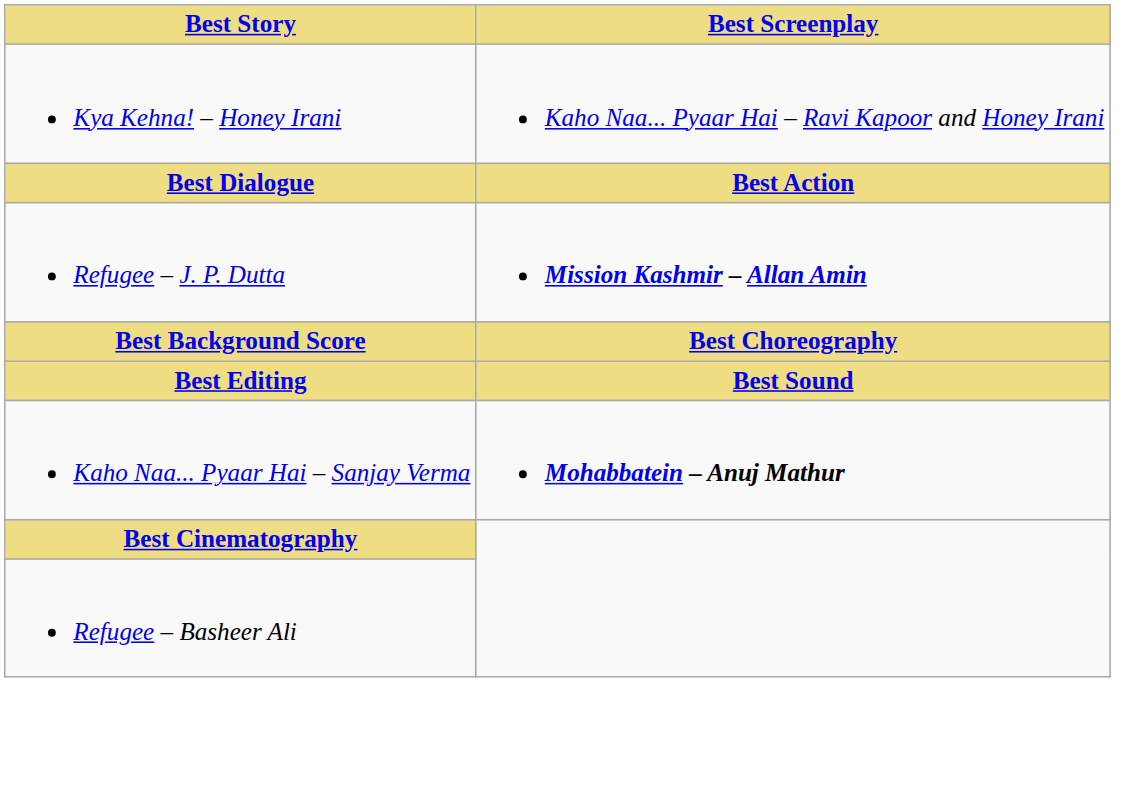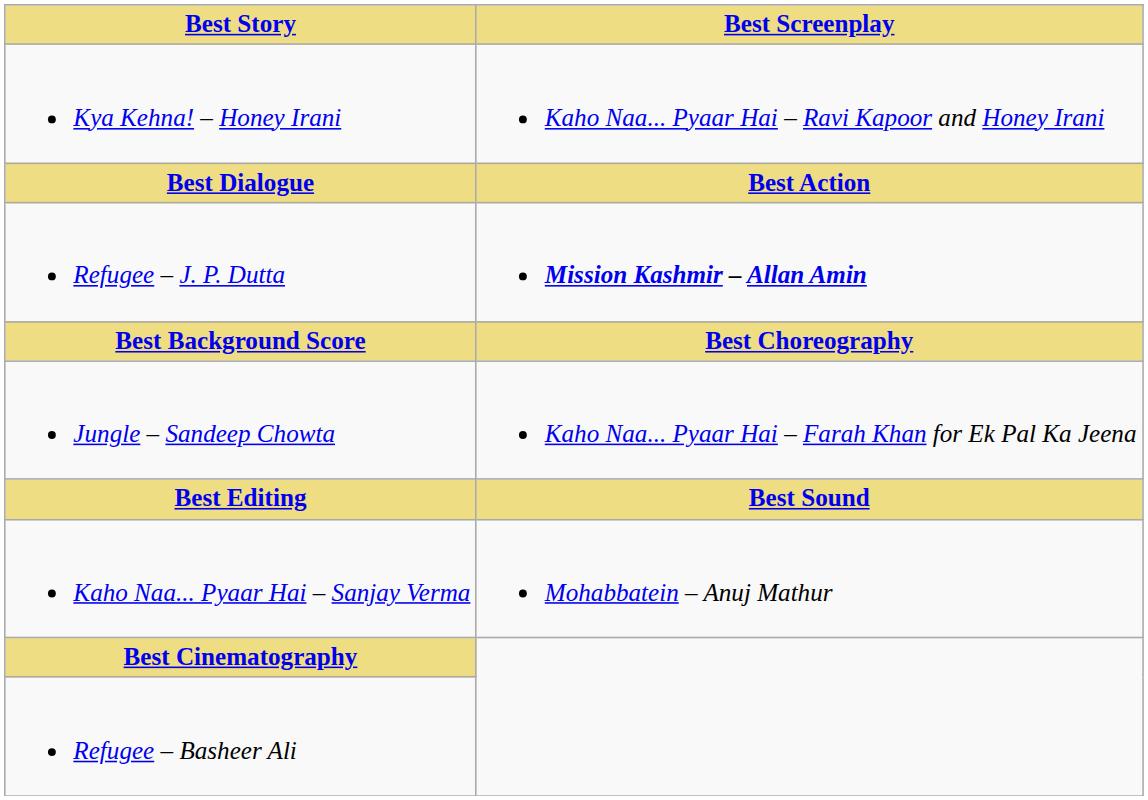+ row: (240, 434)
(793, 474) bold -> (809, 592) normal
